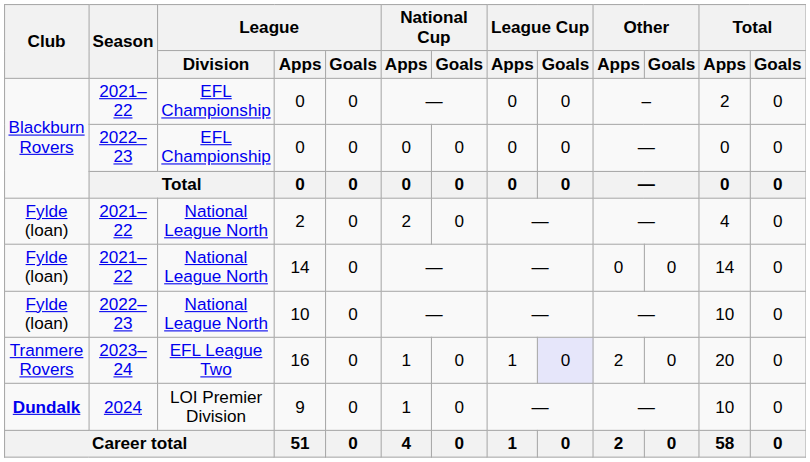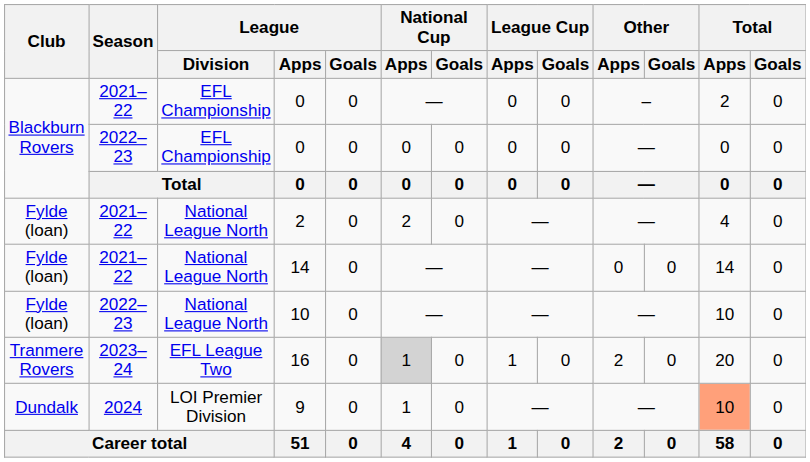(406, 360) no background -> (406, 360) lightgrey background
(565, 360) lavender background -> (565, 360) no background
(47, 406) bold -> (47, 406) normal
(725, 406) no background -> (725, 406) lightsalmon background
